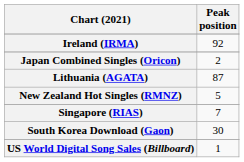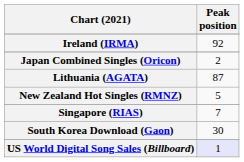(218, 148) no background -> (218, 148) lavender background
